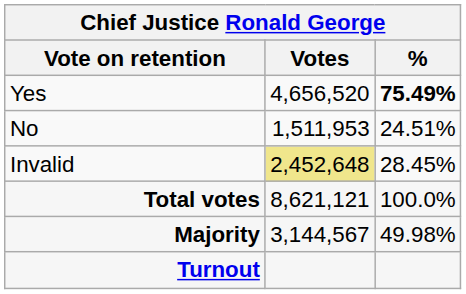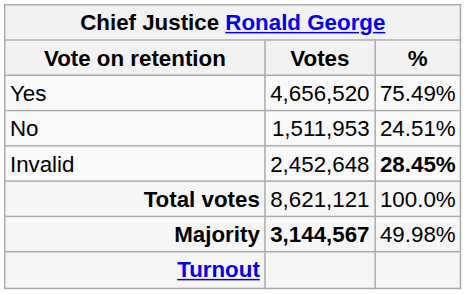(418, 93) bold -> (418, 93) normal
(320, 164) khaki background -> (320, 164) no background
(418, 164) normal -> (418, 164) bold
(320, 235) normal -> (320, 235) bold
